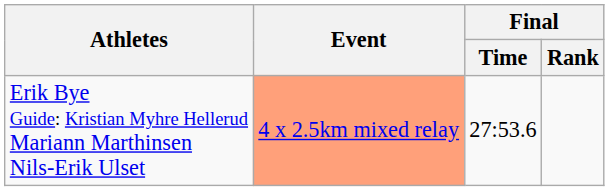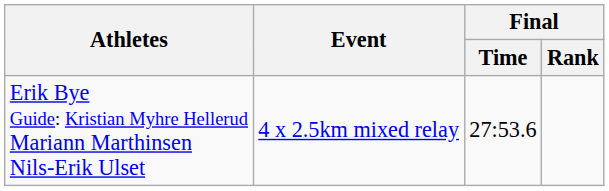(359, 130) lightsalmon background -> (359, 130) no background
